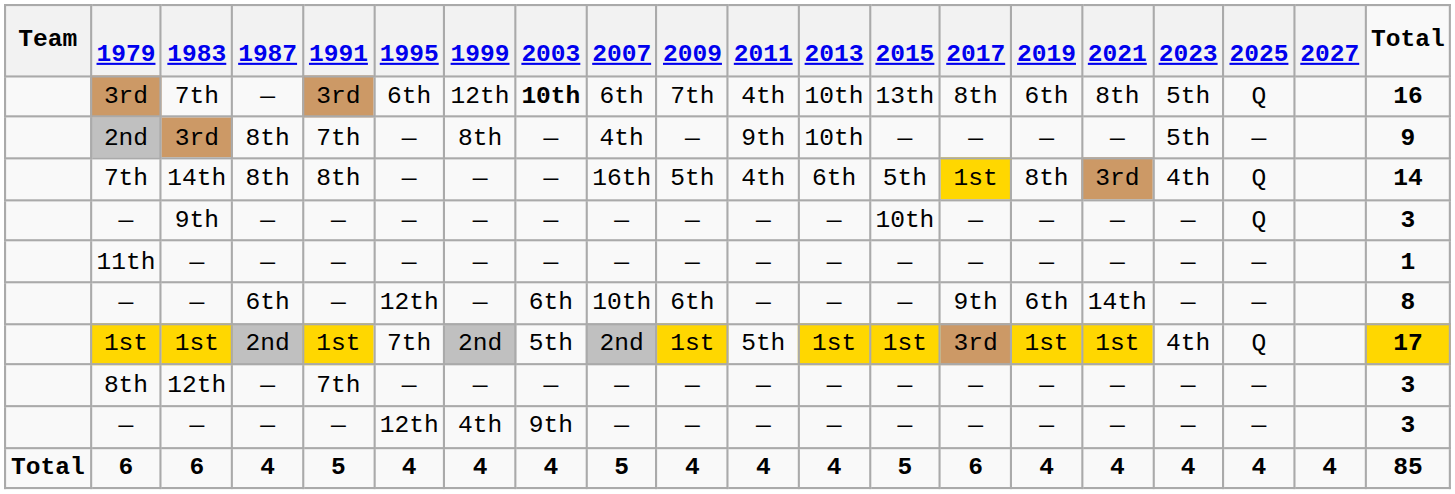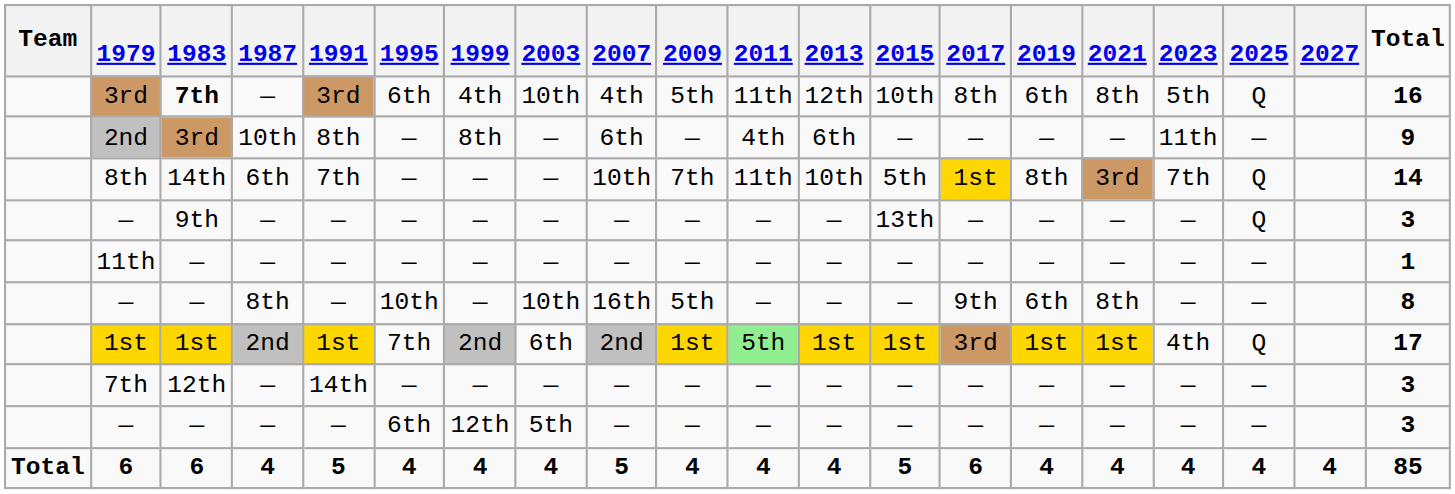(197, 96) normal -> (197, 96) bold
(480, 96) 12th -> (480, 96) 4th
(551, 96) bold -> (551, 96) normal
(622, 96) 6th -> (622, 96) 4th
(692, 96) 7th -> (692, 96) 5th
(763, 96) 4th -> (763, 96) 11th
(834, 96) 10th -> (834, 96) 12th
(905, 96) 13th -> (905, 96) 10th
(268, 137) 8th -> (268, 137) 10th
(338, 137) 7th -> (338, 137) 8th
(622, 137) 4th -> (622, 137) 6th
(763, 137) 9th -> (763, 137) 4th
(834, 137) 10th -> (834, 137) 6th
(1188, 137) 5th -> (1188, 137) 11th
(126, 179) 7th -> (126, 179) 8th
(268, 179) 8th -> (268, 179) 6th
(338, 179) 8th -> (338, 179) 7th
(622, 179) 16th -> (622, 179) 10th
(692, 179) 5th -> (692, 179) 7th
(763, 179) 4th -> (763, 179) 11th
(834, 179) 6th -> (834, 179) 10th
(1188, 179) 4th -> (1188, 179) 7th
(905, 220) 10th -> (905, 220) 13th
(268, 302) 6th -> (268, 302) 8th
(409, 302) 12th -> (409, 302) 10th
(551, 302) 6th -> (551, 302) 10th
(622, 302) 10th -> (622, 302) 16th
(692, 302) 6th -> (692, 302) 5th
(1117, 302) 14th -> (1117, 302) 8th
(551, 344) 5th -> (551, 344) 6th
(763, 344) no background -> (763, 344) lightgreen background
(1408, 344) gold background -> (1408, 344) no background
(126, 385) 8th -> (126, 385) 7th
(338, 385) 7th -> (338, 385) 14th
(409, 426) 12th -> (409, 426) 6th
(480, 426) 4th -> (480, 426) 12th
(551, 426) 9th -> (551, 426) 5th
